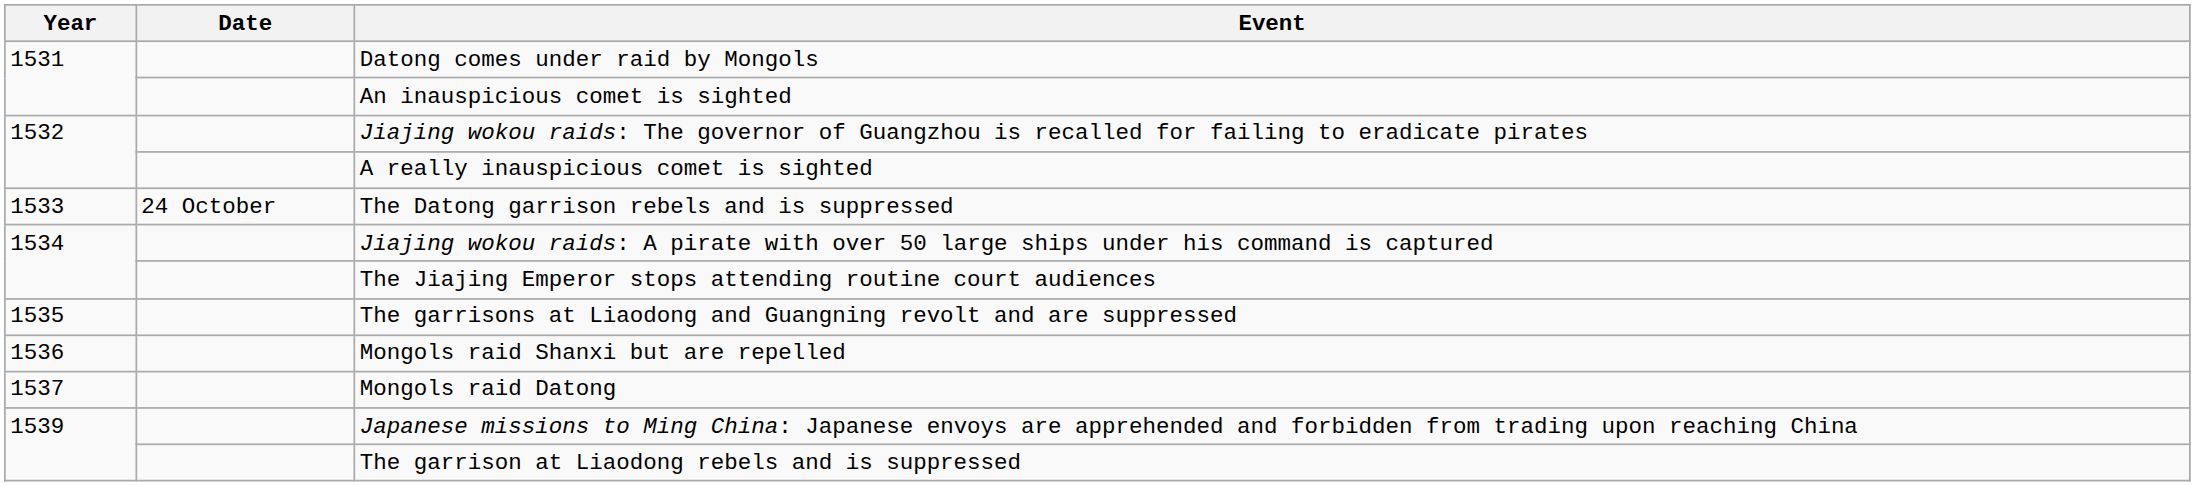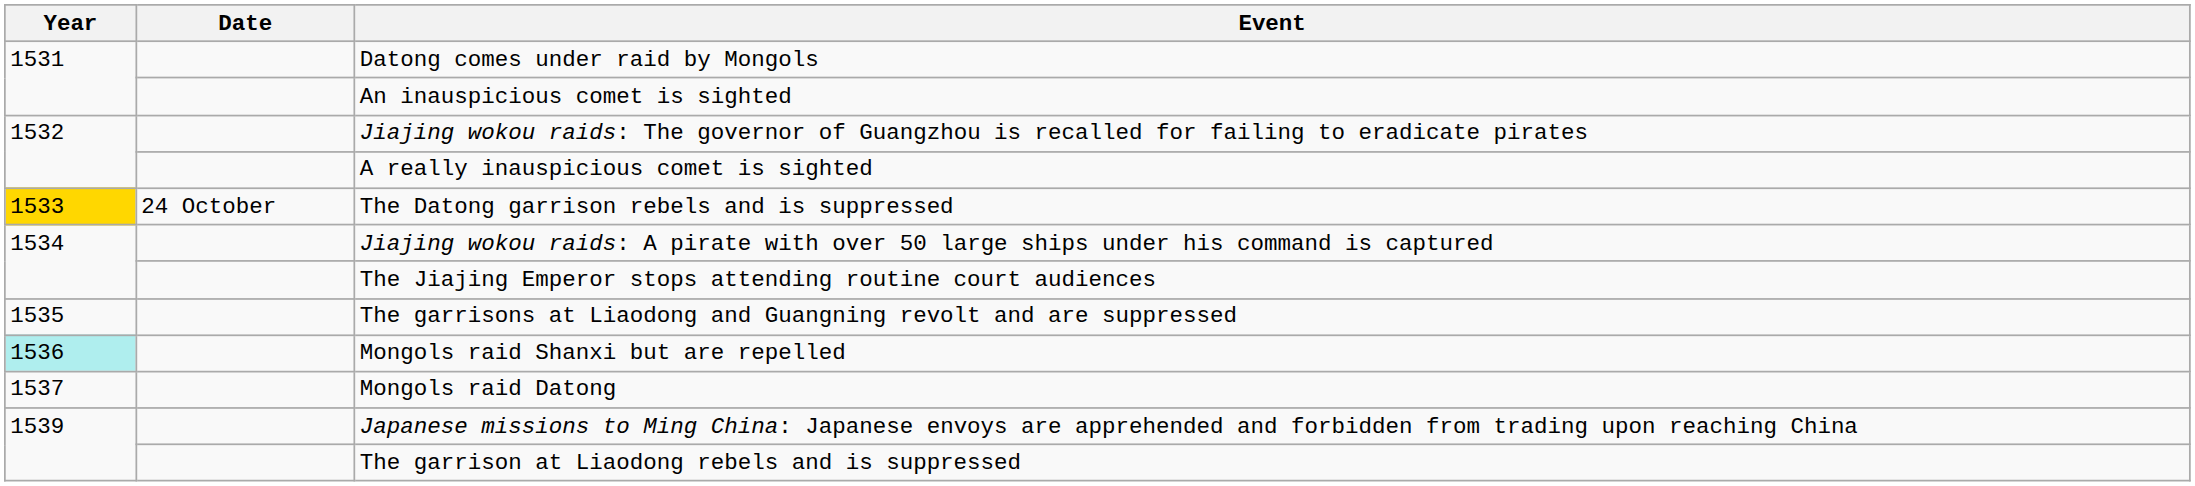(37, 206) no background -> (37, 206) gold background
(37, 353) no background -> (37, 353) paleturquoise background
